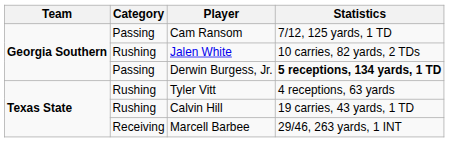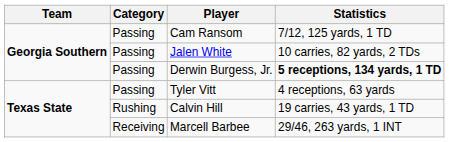(134, 52) Rushing -> (134, 52) Passing
(134, 89) Rushing -> (134, 89) Passing
